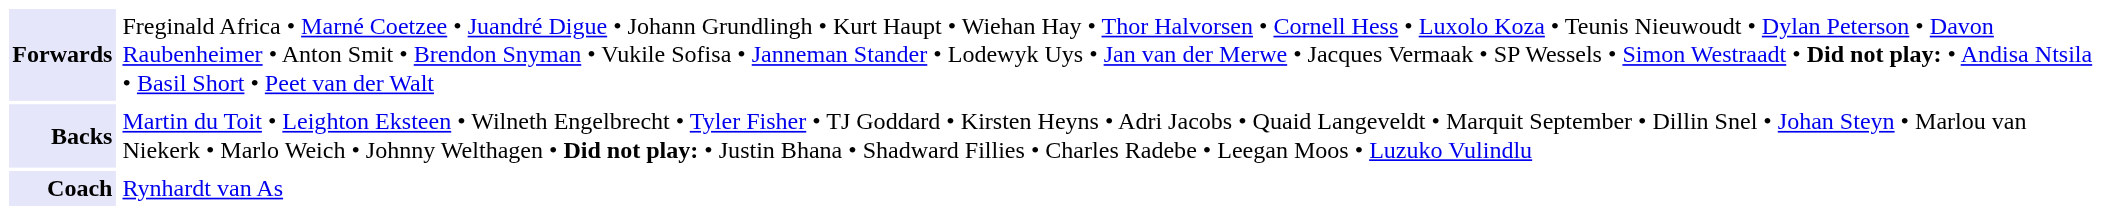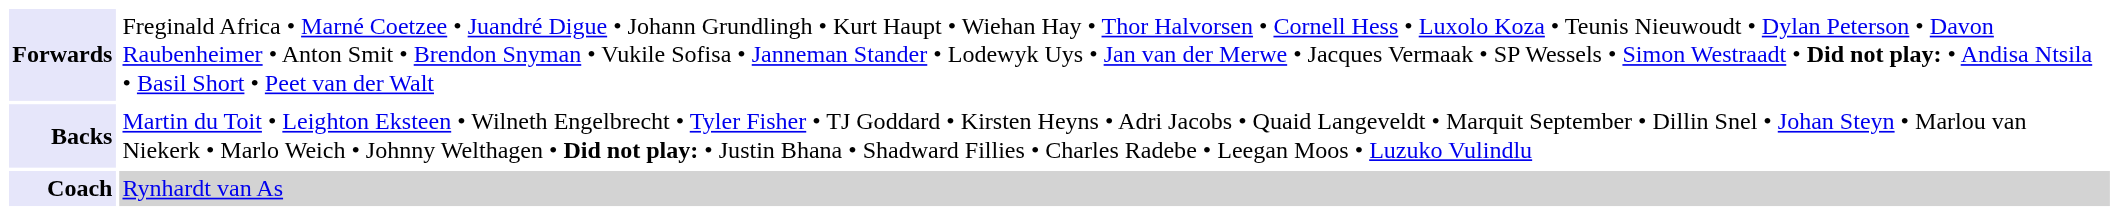(203, 188) no background -> (203, 188) lightgrey background
